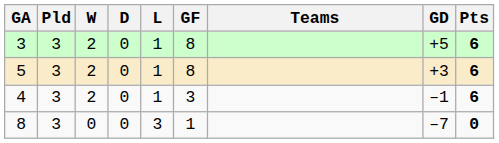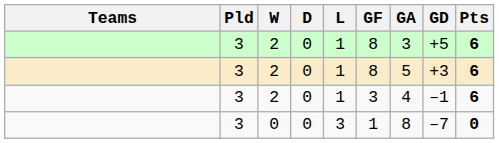columns swapped: (315, 18) <-> (21, 18)
